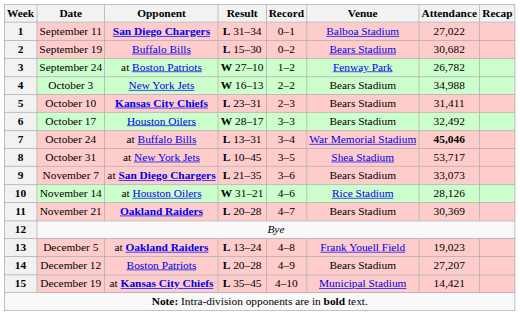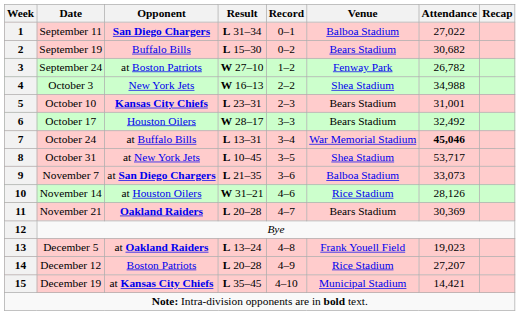(363, 85) Bears Stadium -> (363, 85) Shea Stadium
(449, 103) 31,411 -> (449, 103) 31,001
(363, 175) Bears Stadium -> (363, 175) Balboa Stadium
(363, 265) Bears Stadium -> (363, 265) Rice Stadium
